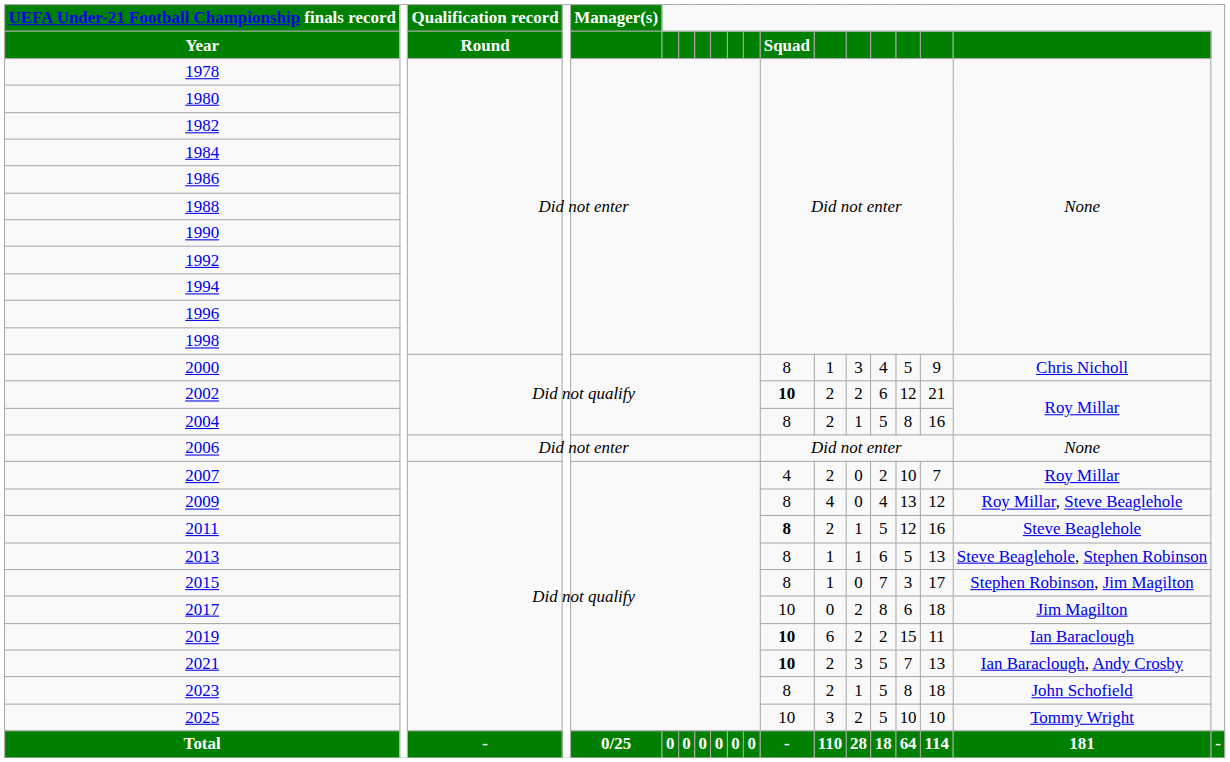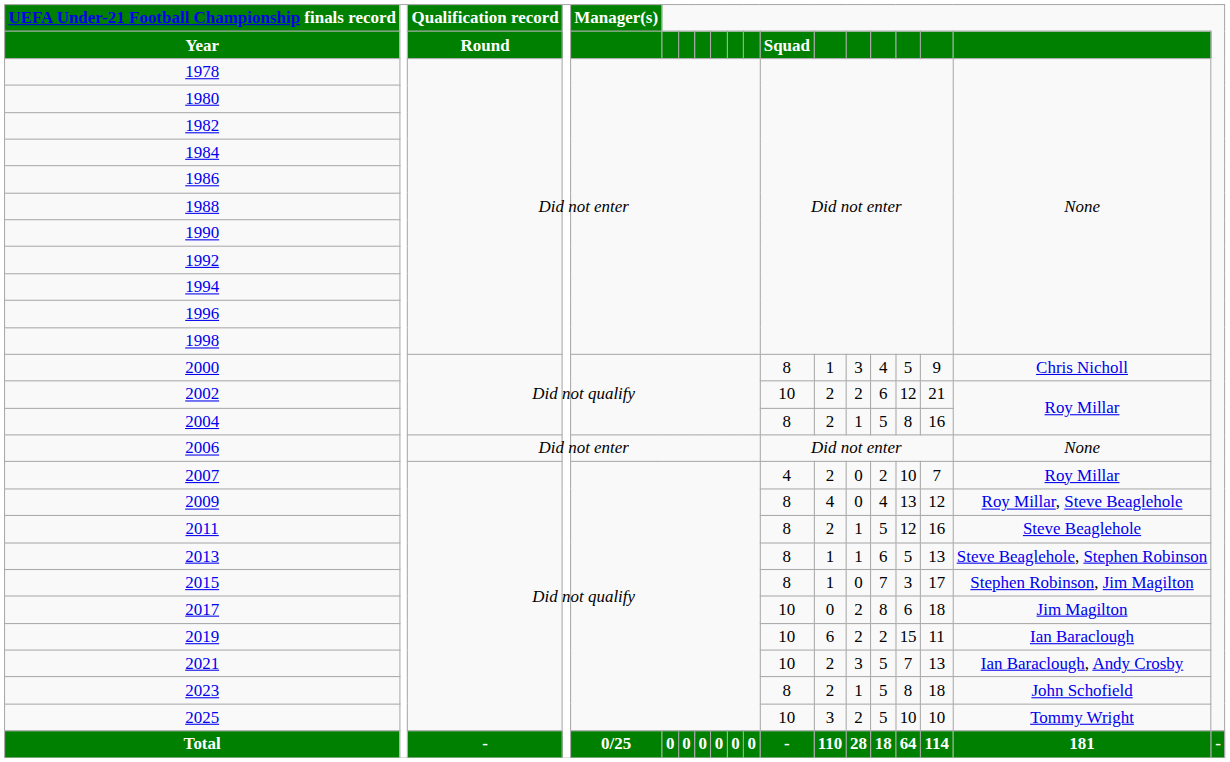(787, 394) bold -> (787, 394) normal
(787, 529) bold -> (787, 529) normal
(787, 636) bold -> (787, 636) normal
(787, 663) bold -> (787, 663) normal
